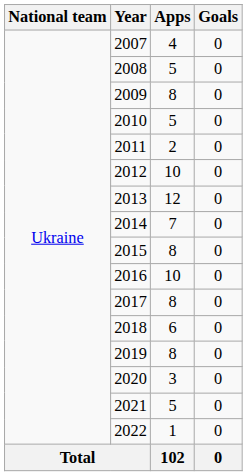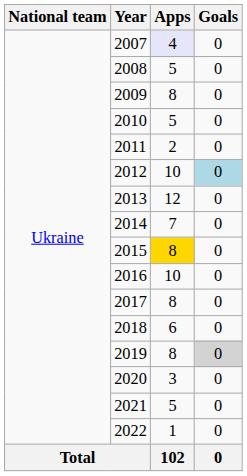(172, 43) no background -> (172, 43) lavender background
(218, 172) no background -> (218, 172) lightblue background
(172, 250) no background -> (172, 250) gold background
(218, 353) no background -> (218, 353) lightgrey background
